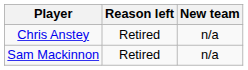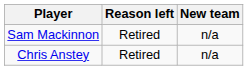rows swapped: (53, 34) <-> (53, 55)
